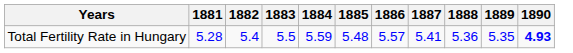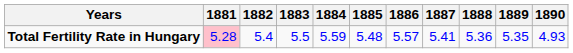(97, 36) normal -> (104, 36) bold
(209, 36) no background -> (223, 36) pink background
(538, 36) bold -> (552, 36) normal
